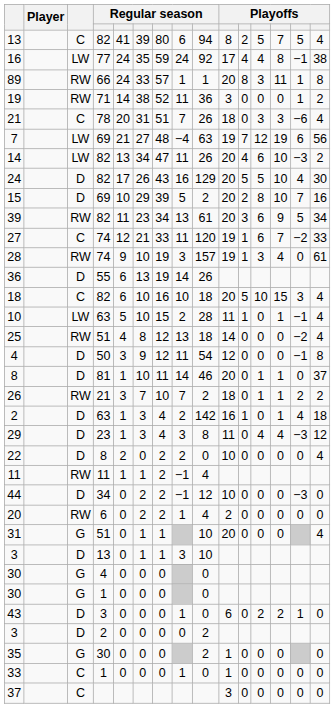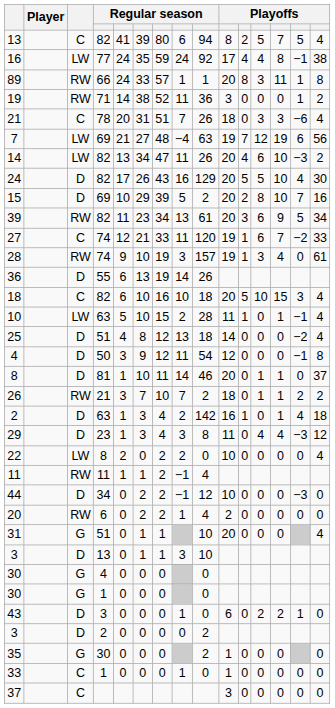(80, 336) RW -> (80, 336) D
(80, 455) D -> (80, 455) LW
